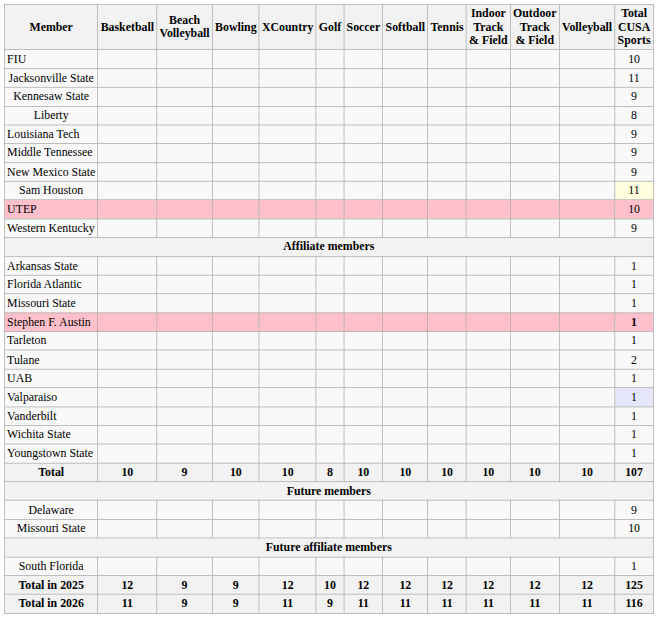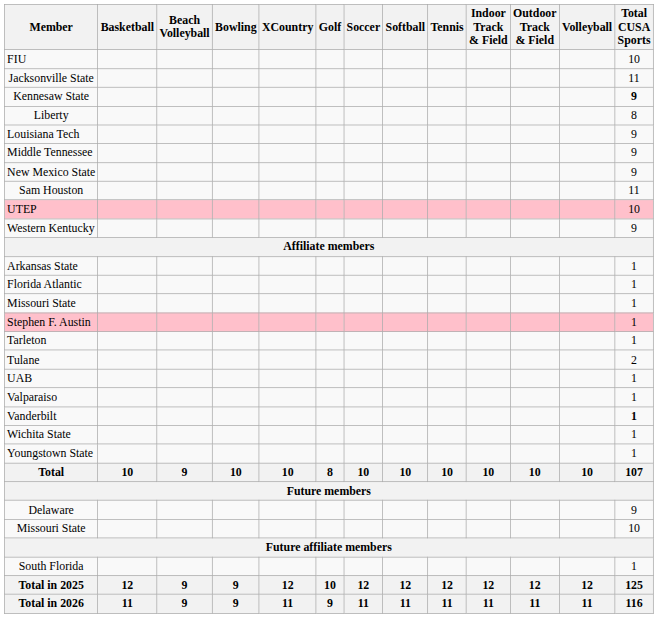(634, 96) normal -> (634, 96) bold
(634, 190) lightyellow background -> (634, 190) no background
(634, 322) bold -> (634, 322) normal
(634, 397) lavender background -> (634, 397) no background
(634, 416) normal -> (634, 416) bold
